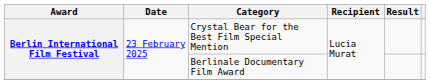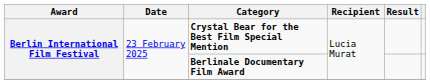(245, 37) normal -> (245, 37) bold
(247, 67) normal -> (247, 67) bold
